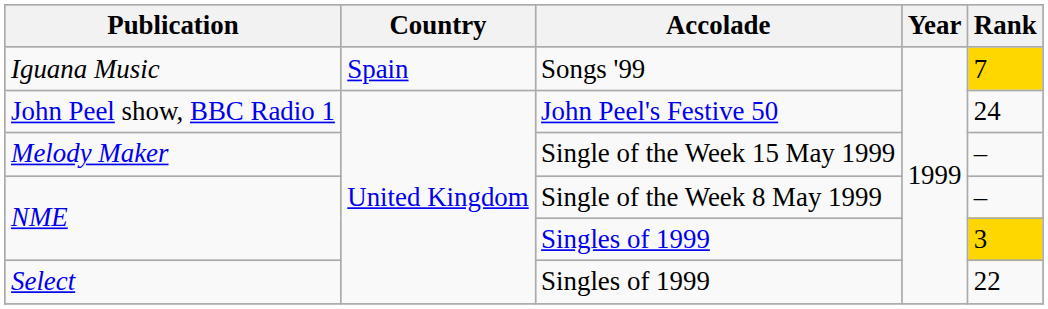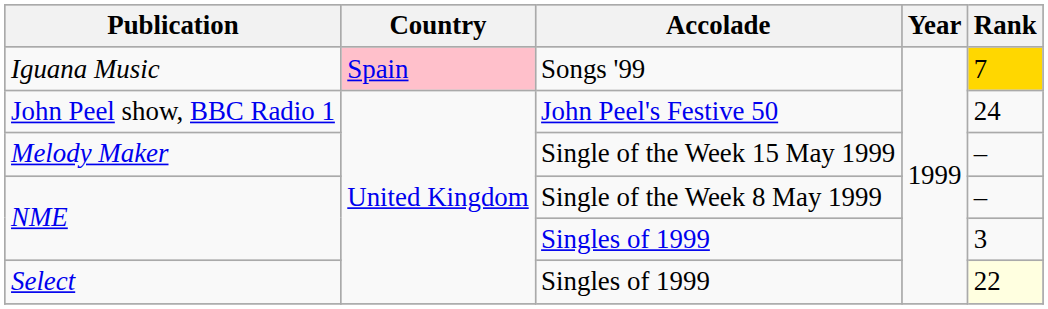(378, 68) no background -> (378, 68) pink background
(981, 238) gold background -> (981, 238) no background
(987, 281) no background -> (987, 281) lightyellow background
